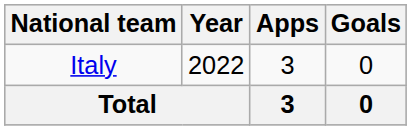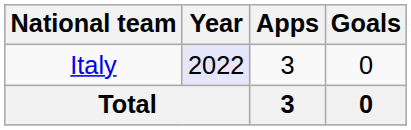(216, 64) no background -> (216, 64) lavender background
